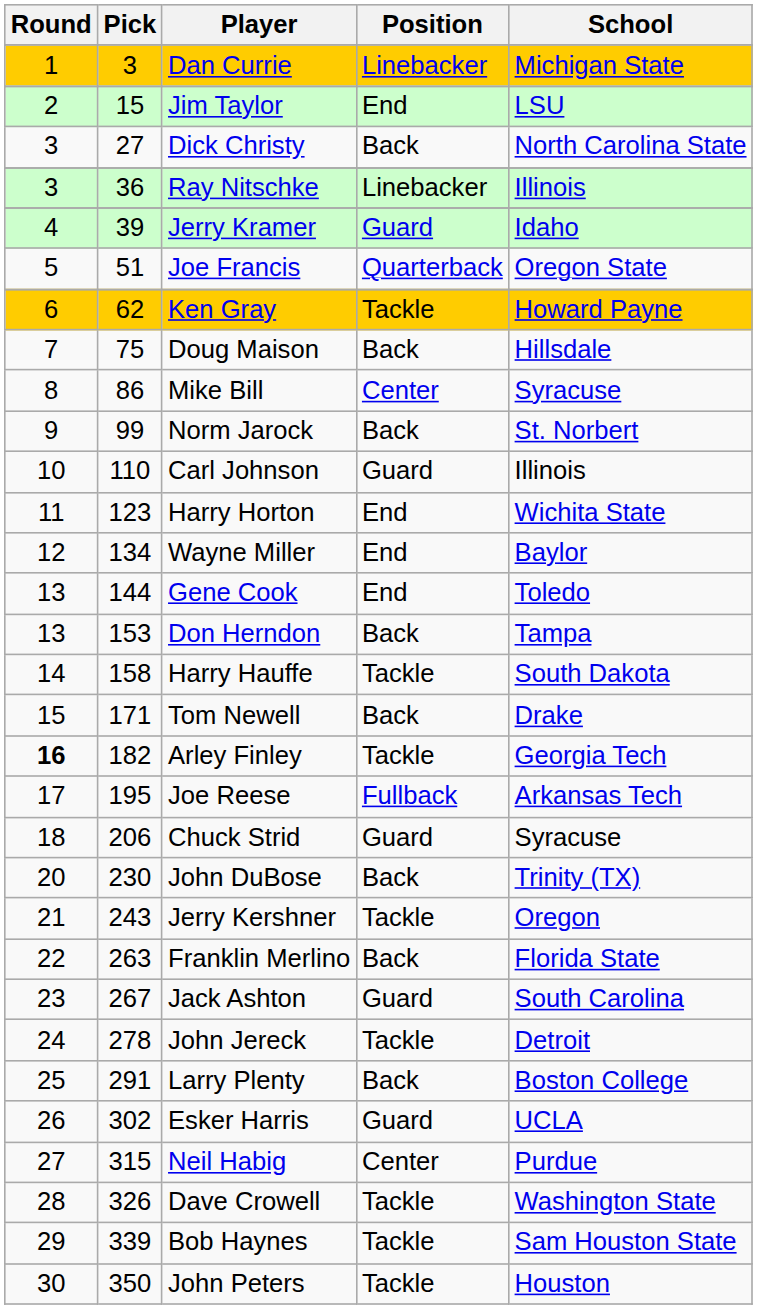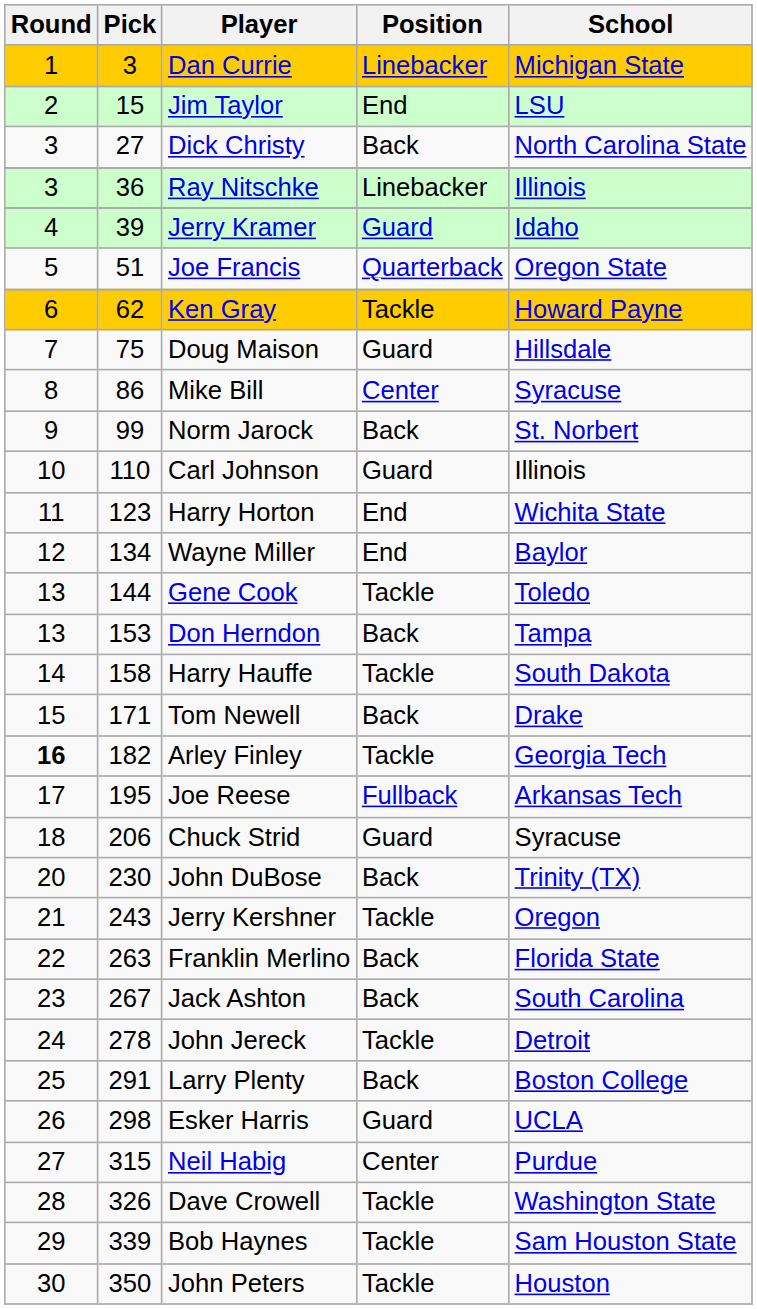(390, 349) Back -> (398, 349) Guard
(385, 593) End -> (398, 593) Tackle
(398, 999) Guard -> (390, 999) Back
(130, 1120) 302 -> (130, 1120) 298
